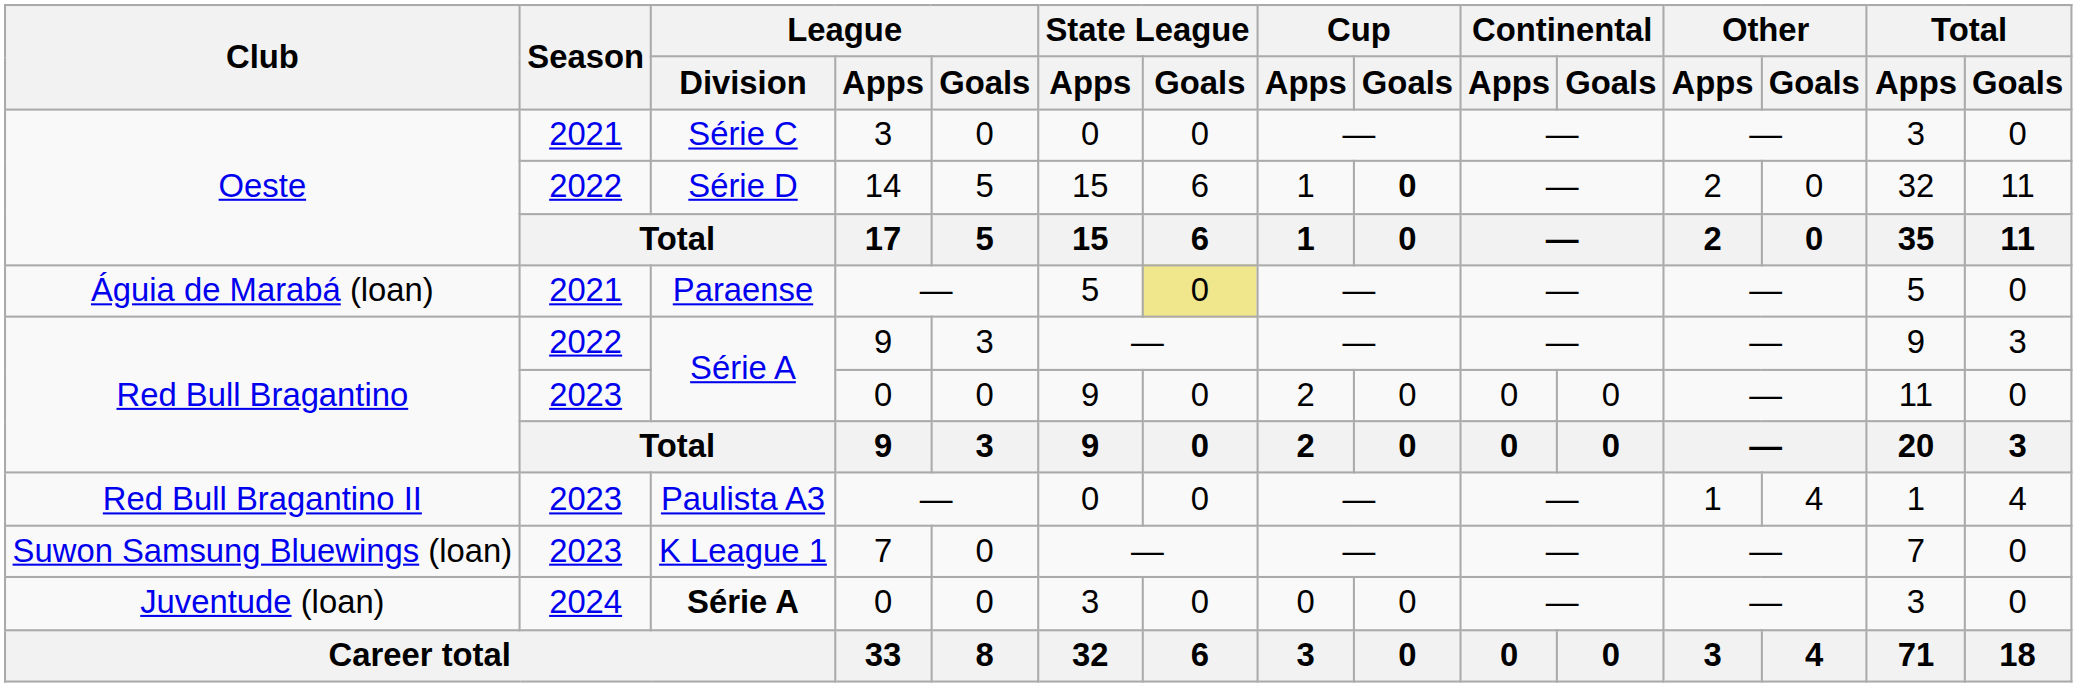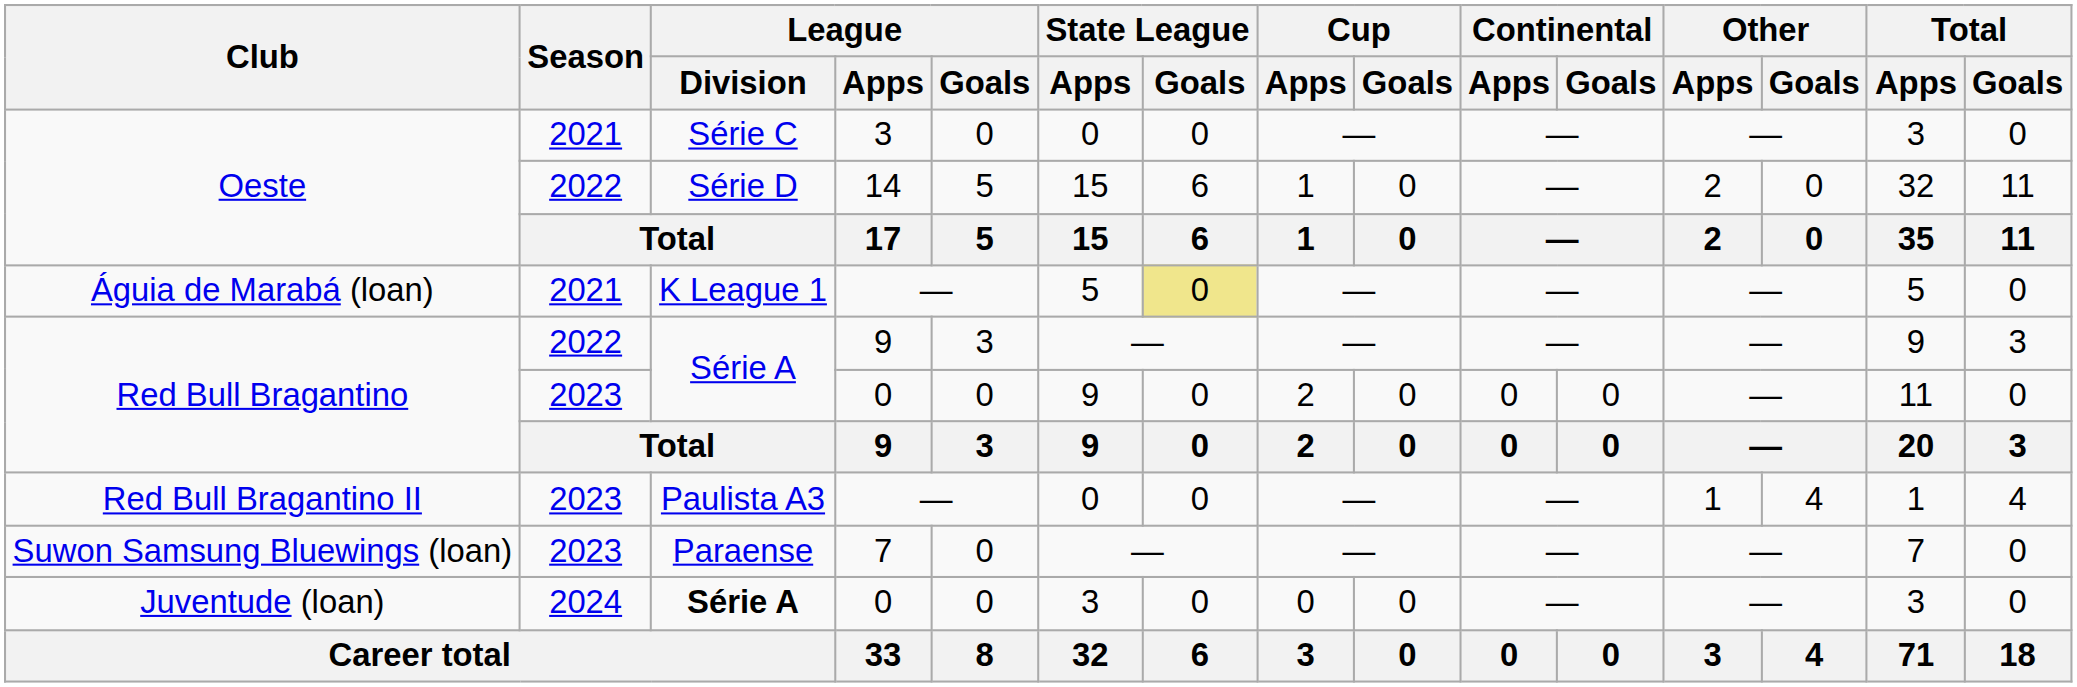(1407, 186) bold -> (1407, 186) normal
(743, 290) Paraense -> (743, 290) K League 1
(743, 550) K League 1 -> (743, 550) Paraense
